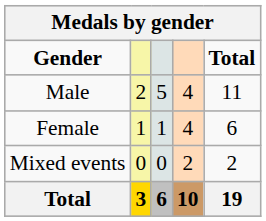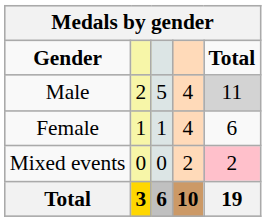(232, 92) no background -> (232, 92) lightgrey background
(232, 163) no background -> (232, 163) pink background
